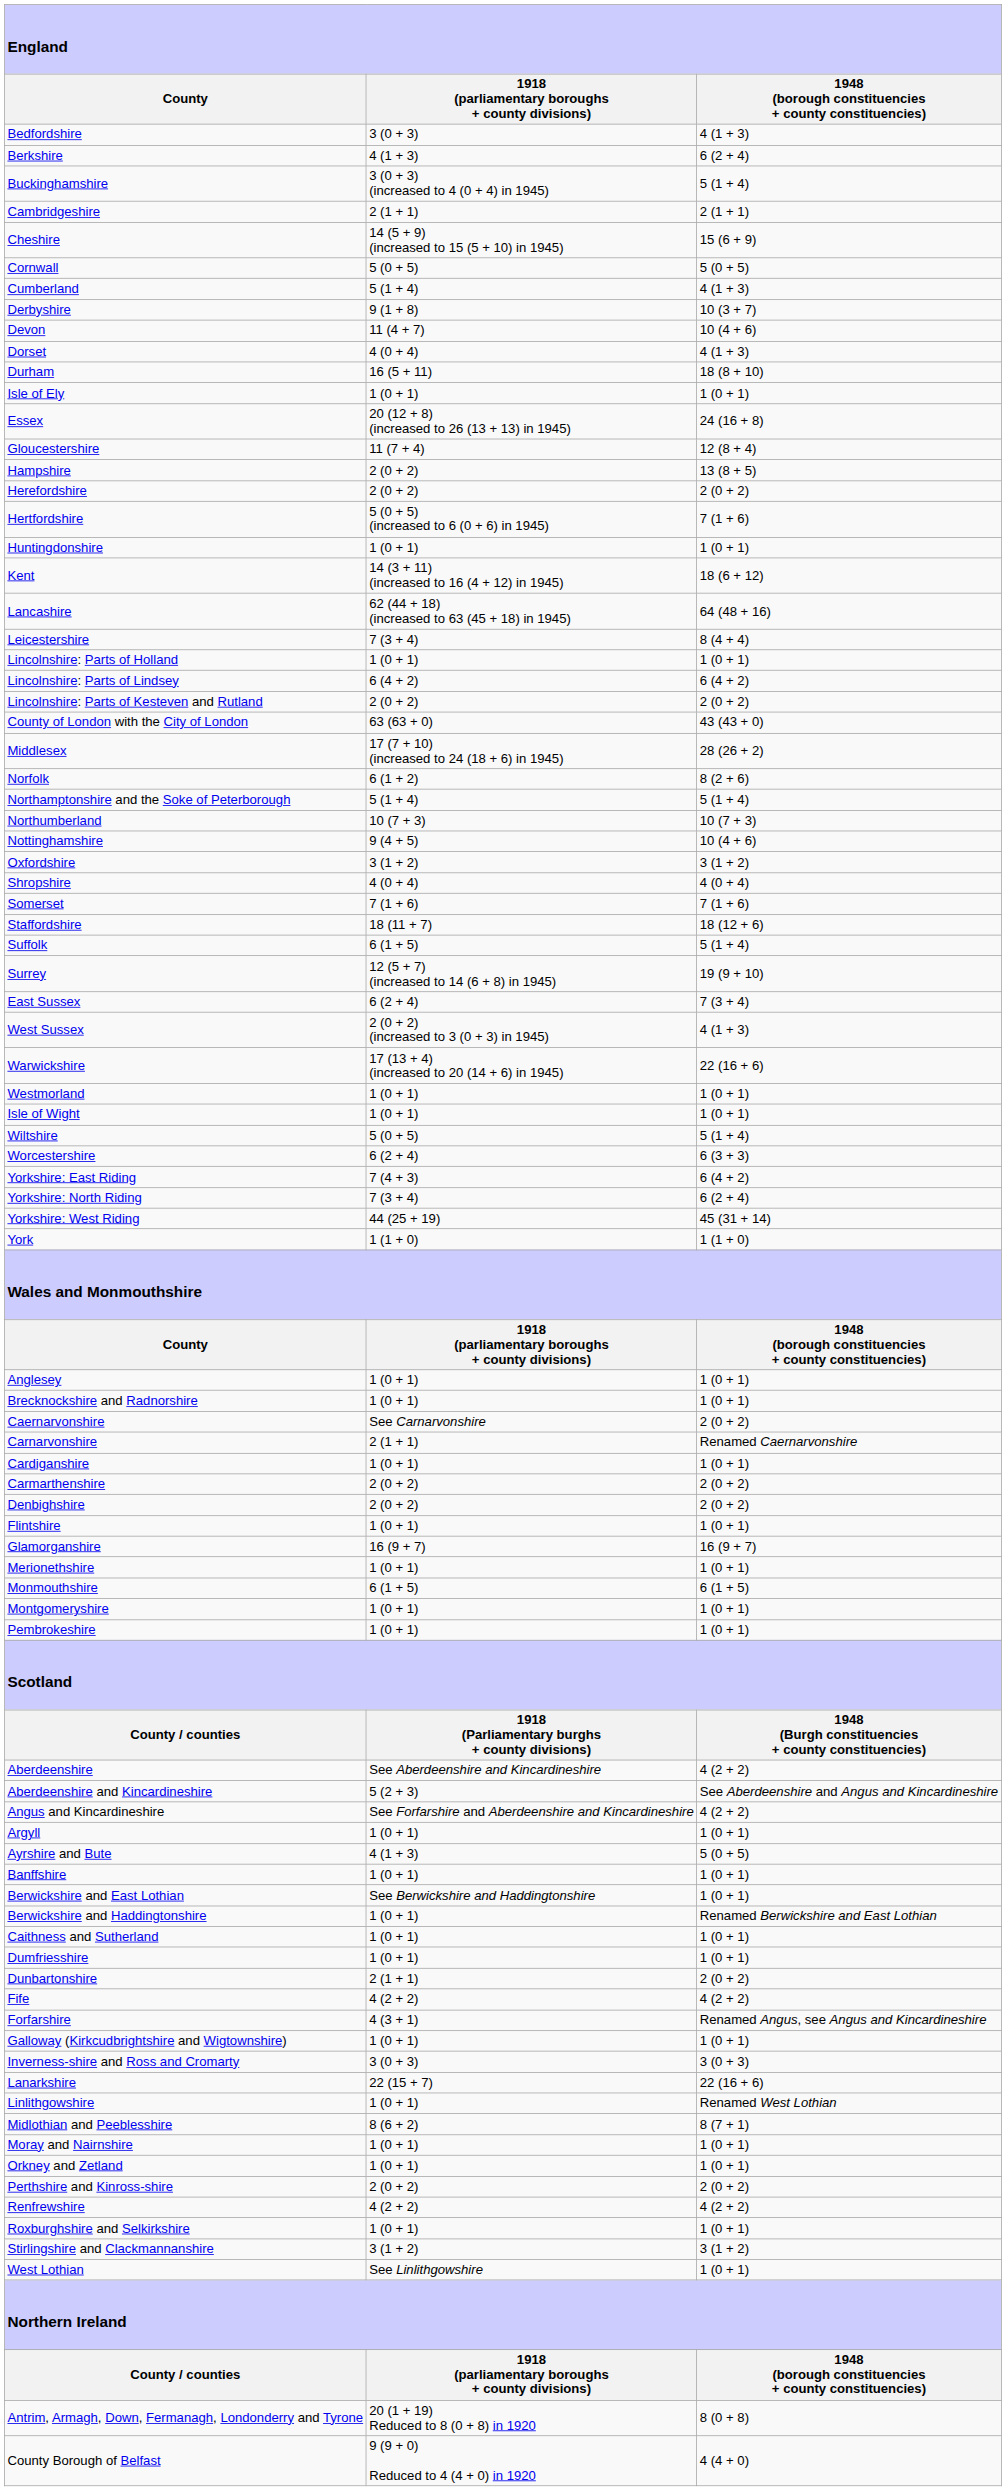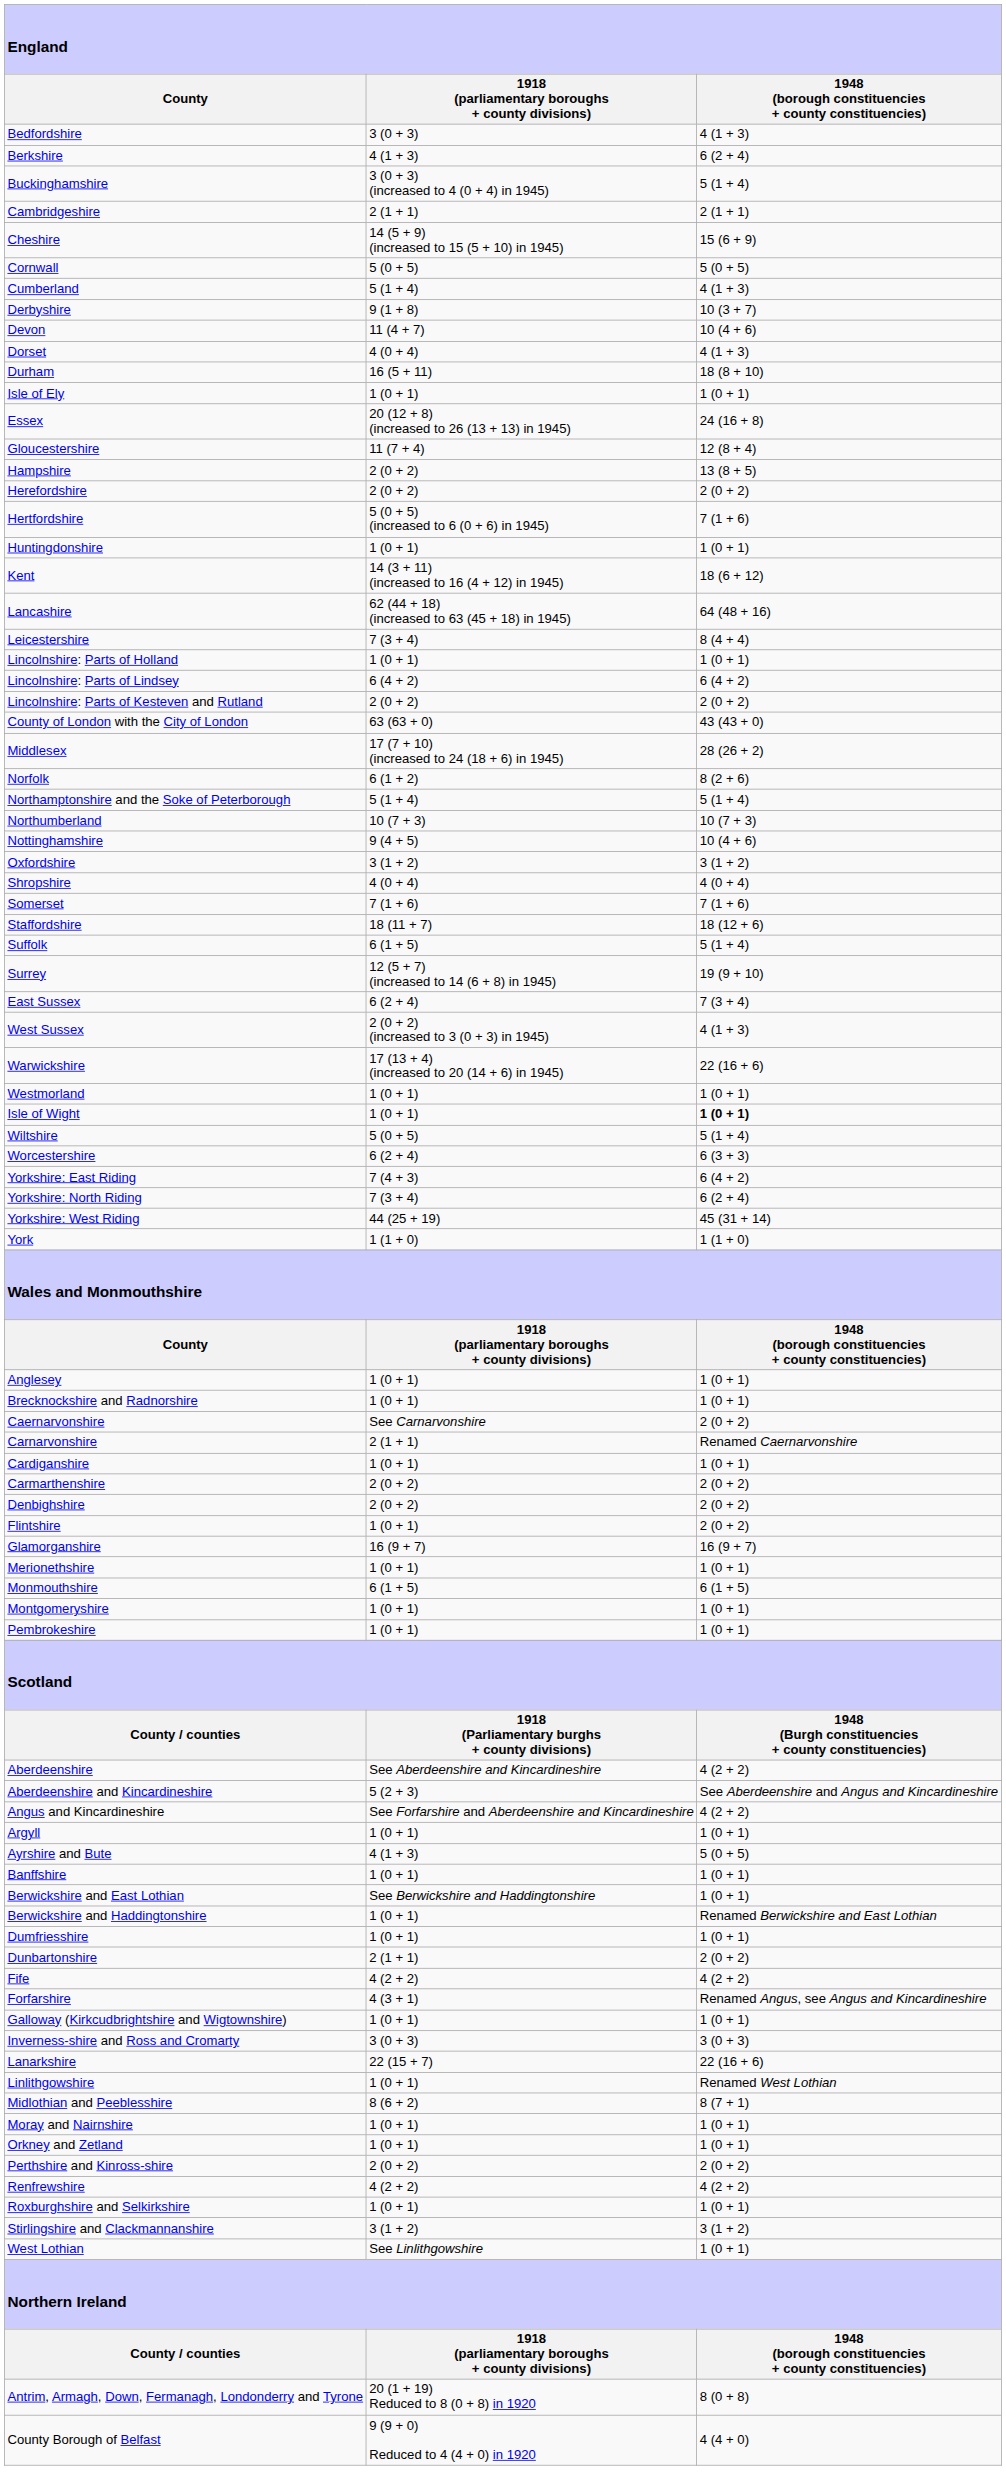(724, 1114) normal -> (724, 1114) bold
(724, 1525) 1 (0 + 1) -> (724, 1525) 2 (0 + 2)
- row: (83, 1937)
